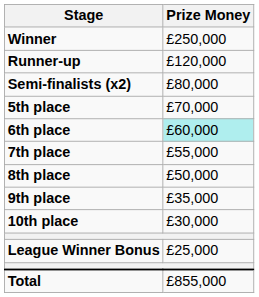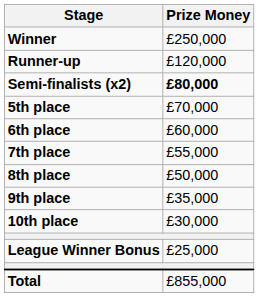(192, 84) normal -> (192, 84) bold
(192, 130) paleturquoise background -> (192, 130) no background
